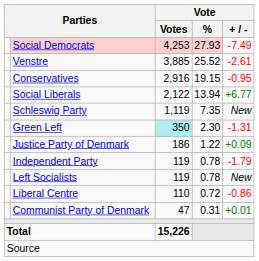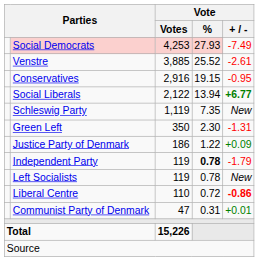(238, 95) normal -> (238, 95) bold
(181, 128) paleturquoise background -> (181, 128) no background
(210, 161) normal -> (210, 161) bold
(240, 194) normal -> (240, 194) bold
